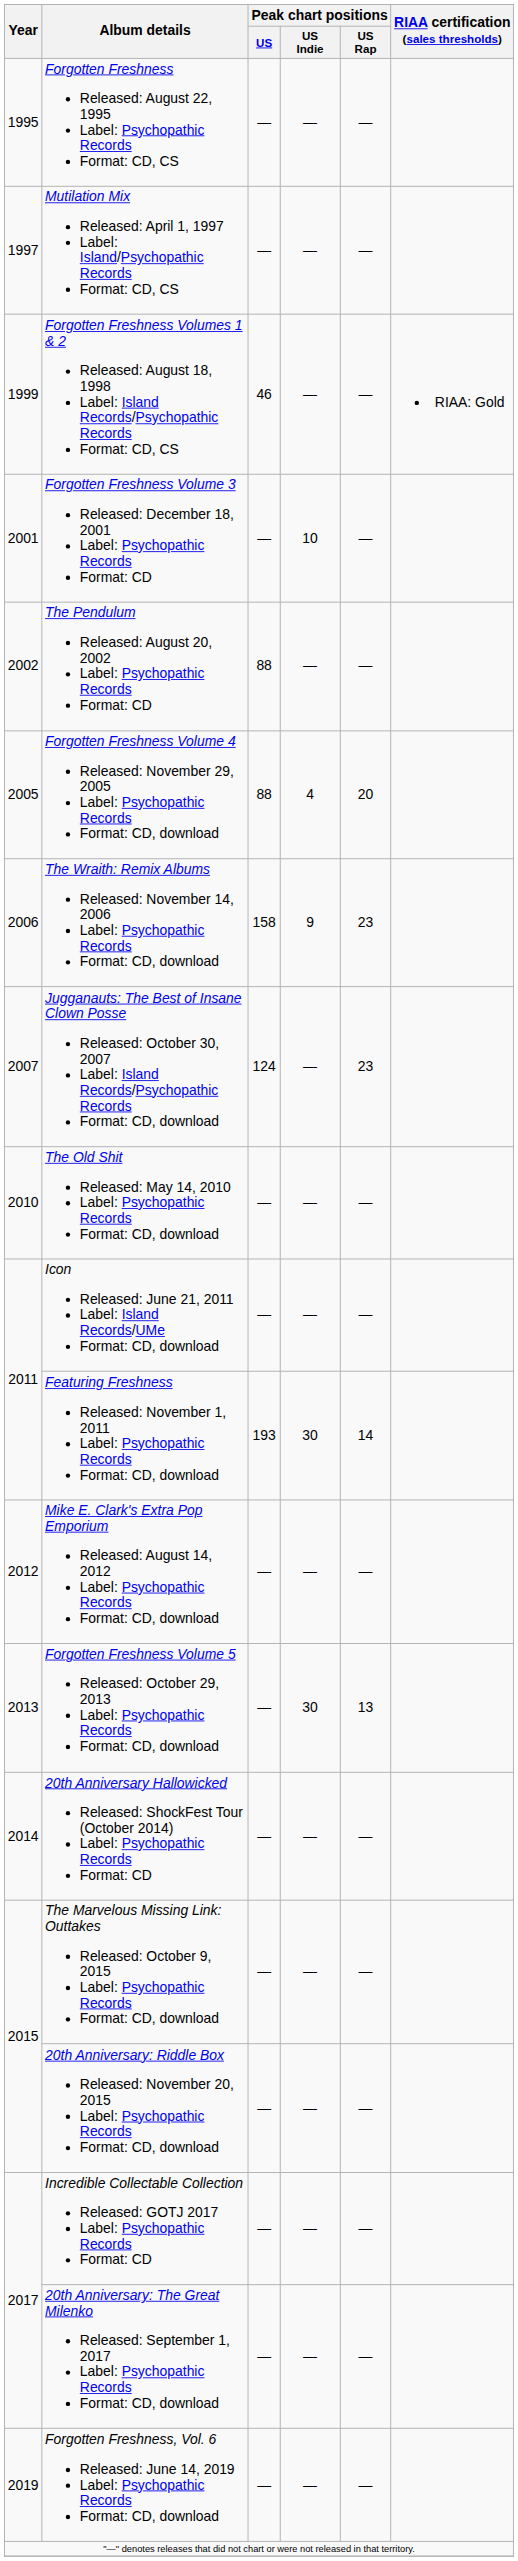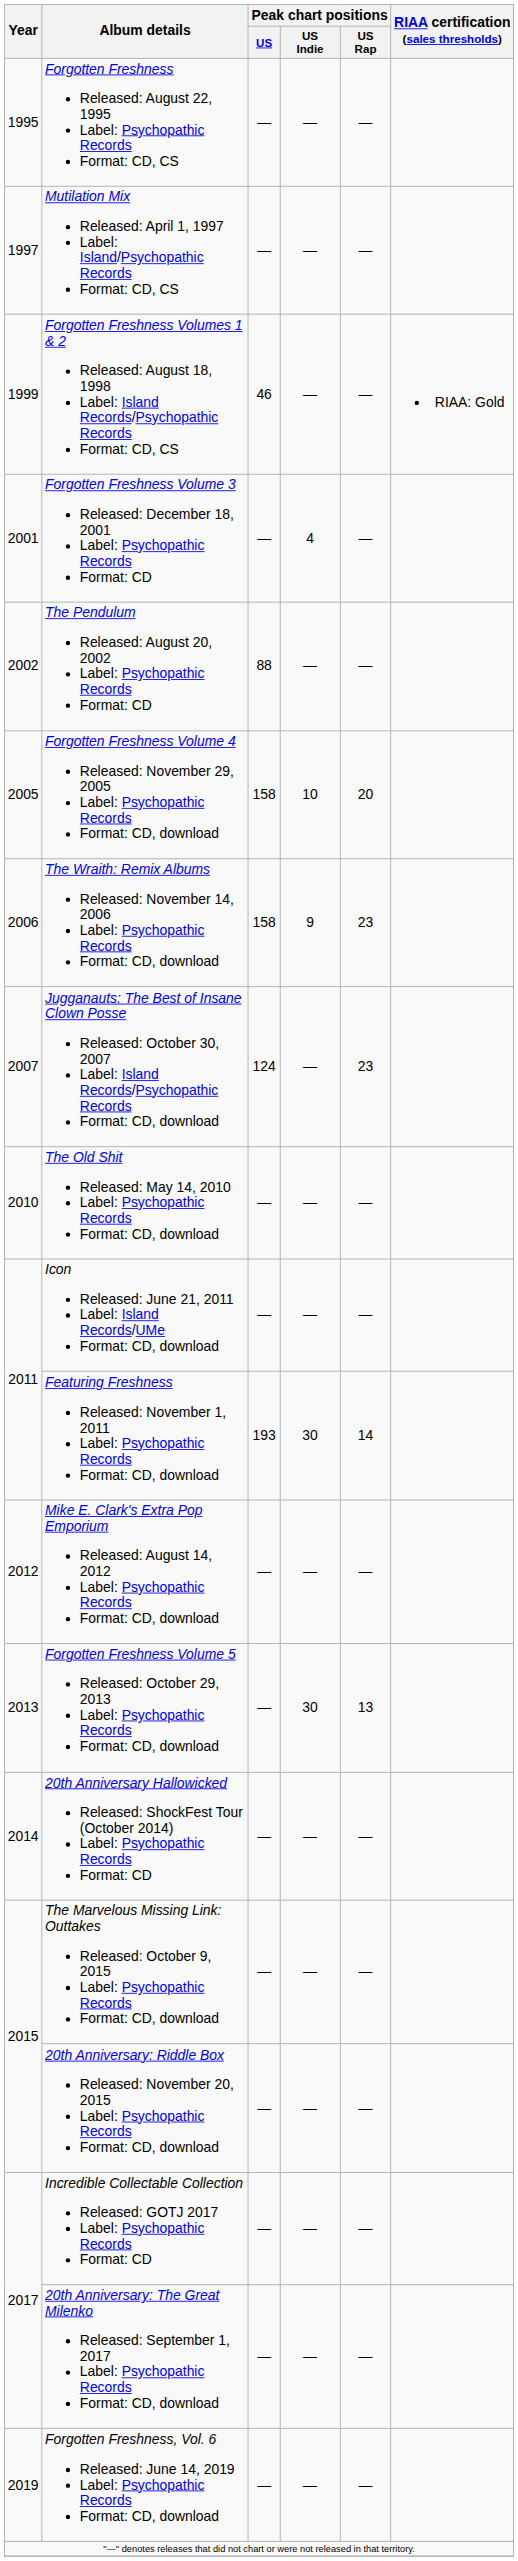(310, 538) 10 -> (310, 538) 4
(264, 794) 88 -> (264, 794) 158
(310, 794) 4 -> (310, 794) 10
